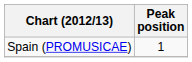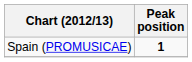(161, 47) normal -> (161, 47) bold
